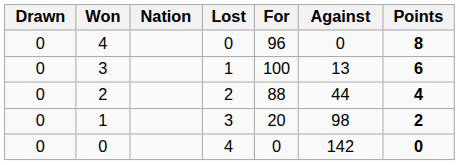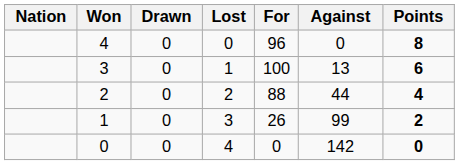columns swapped: (166, 17) <-> (40, 17)
(277, 120) 20 -> (277, 120) 26
(340, 120) 98 -> (340, 120) 99
